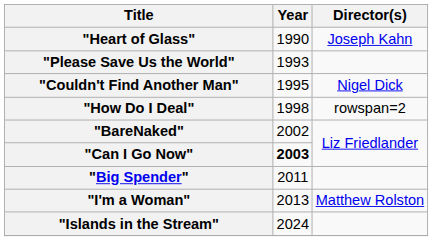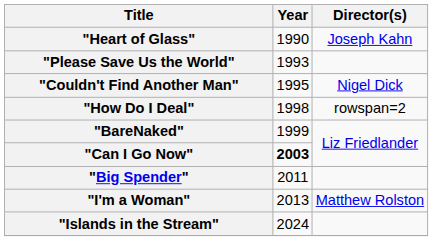(293, 131) 2002 -> (293, 131) 1999
